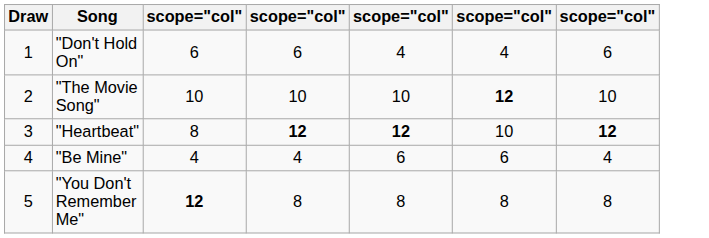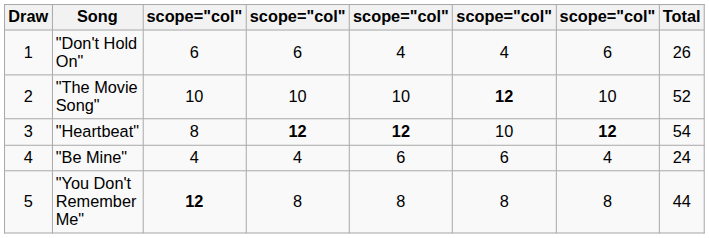+ column: (682, 17)
